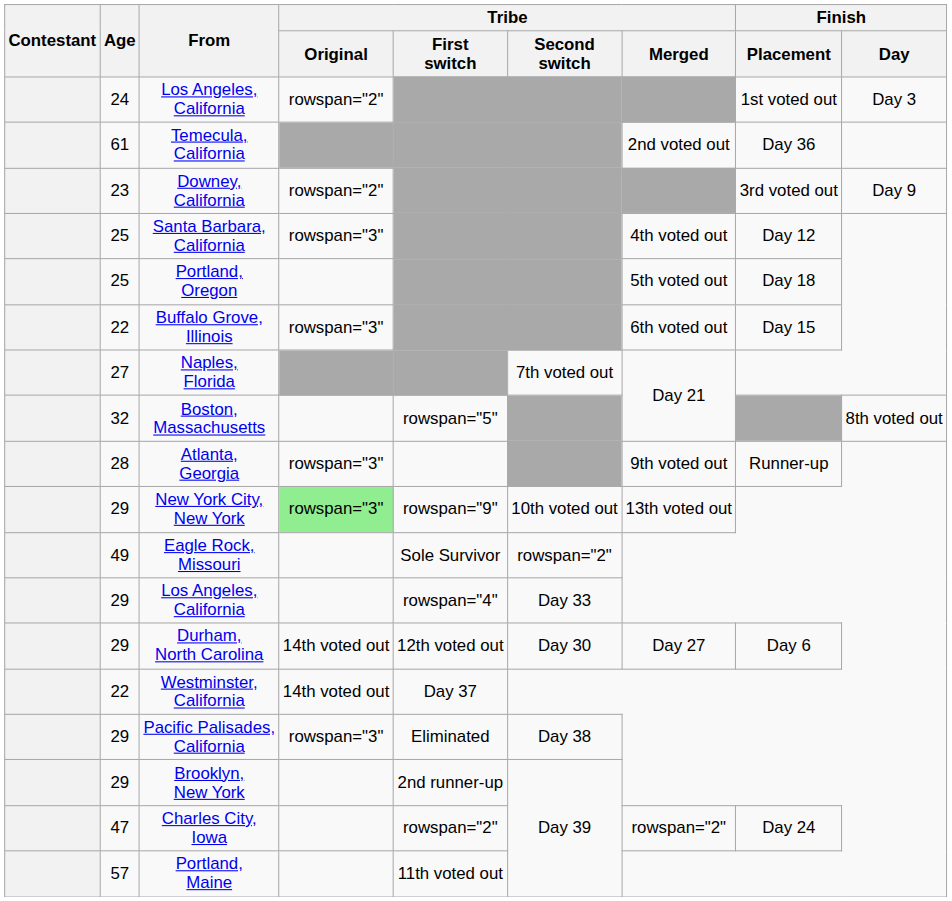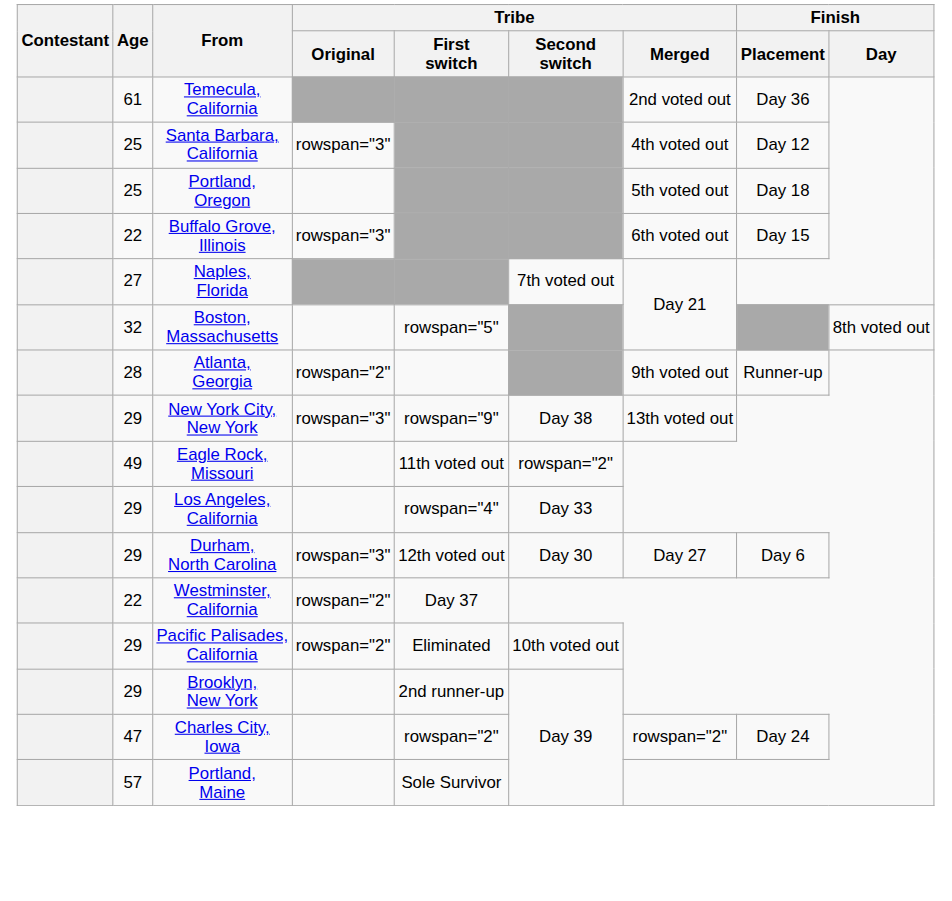- row: (120, 99)
- row: (120, 190)
(336, 463) rowspan="3" -> (343, 372) rowspan="2"
(336, 509) lightgreen background -> (343, 418) no background
(565, 509) 10th voted out -> (566, 418) Day 38
(450, 554) Sole Survivor -> (451, 463) 11th voted out
(336, 645) 14th voted out -> (343, 554) rowspan="3"
(336, 691) 14th voted out -> (343, 600) rowspan="2"
(336, 737) rowspan="3" -> (343, 645) rowspan="2"
(565, 737) Day 38 -> (566, 645) 10th voted out
(450, 873) 11th voted out -> (451, 782) Sole Survivor
